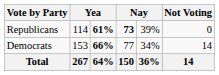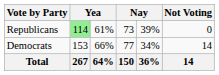(80, 29) no background -> (80, 29) lightgreen background
(103, 29) bold -> (104, 29) normal
(129, 29) bold -> (129, 29) normal
(103, 45) bold -> (104, 45) normal
